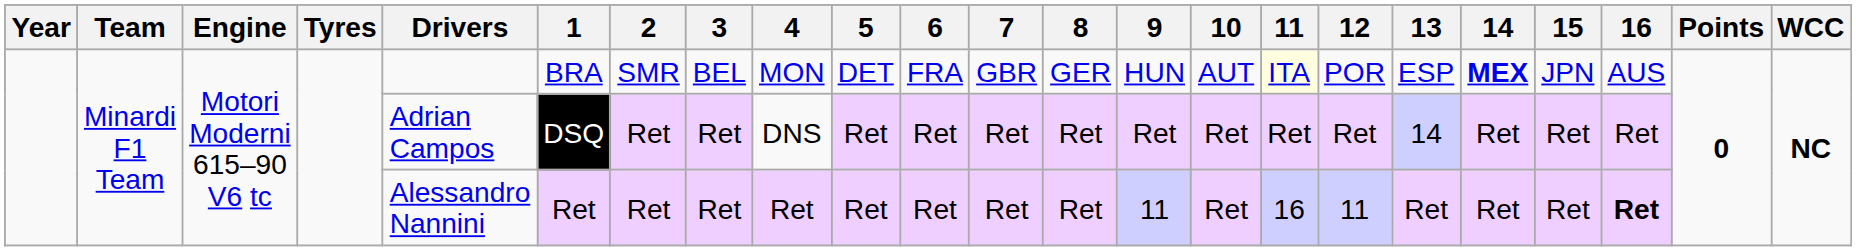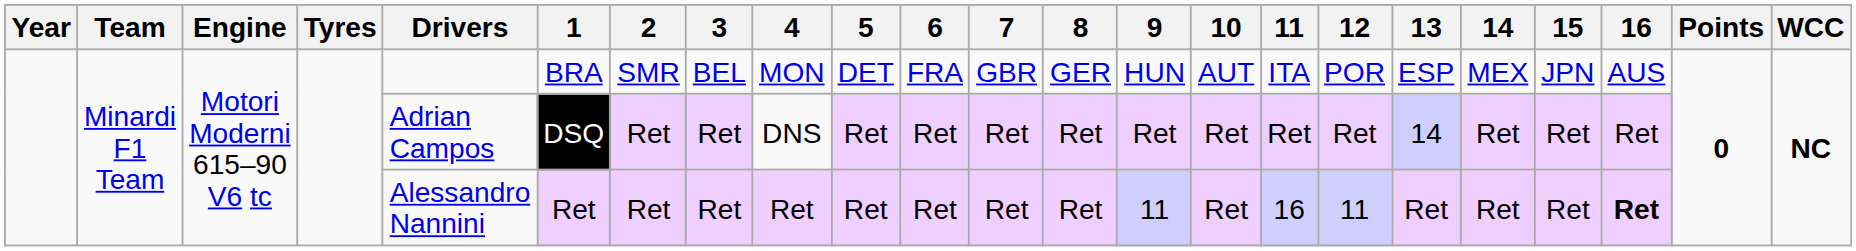(1289, 72) lightyellow background -> (1289, 72) no background
(1498, 72) bold -> (1498, 72) normal
